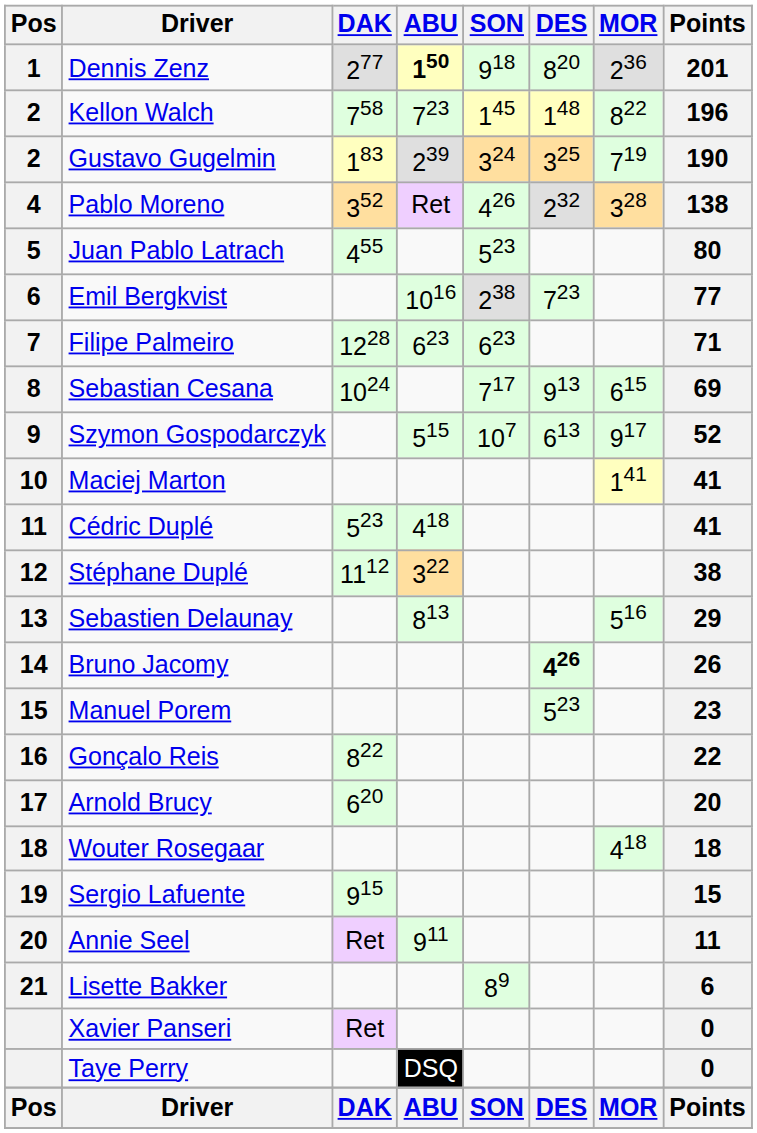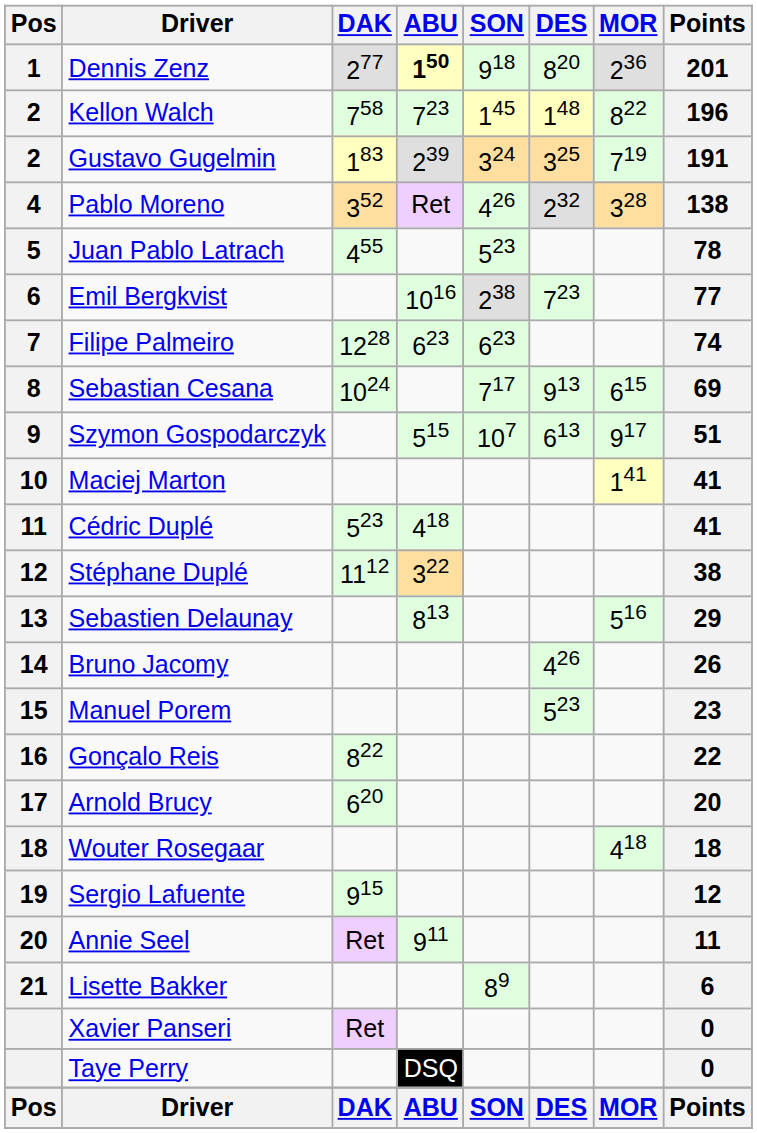(707, 159) 190 -> (707, 159) 191
(707, 251) 80 -> (707, 251) 78
(707, 343) 71 -> (707, 343) 74
(707, 435) 52 -> (707, 435) 51
(562, 665) bold -> (562, 665) normal
(707, 894) 15 -> (707, 894) 12
